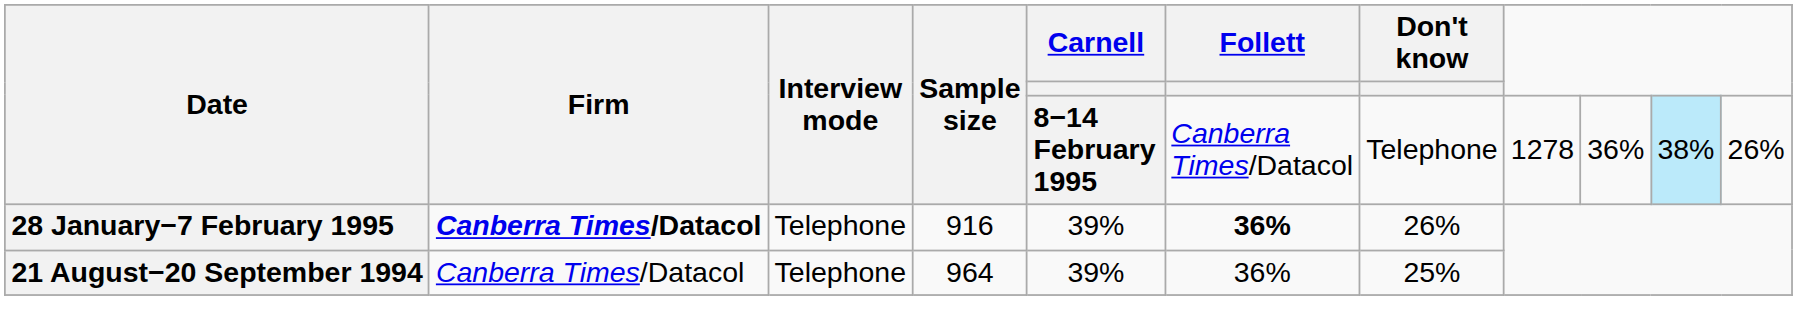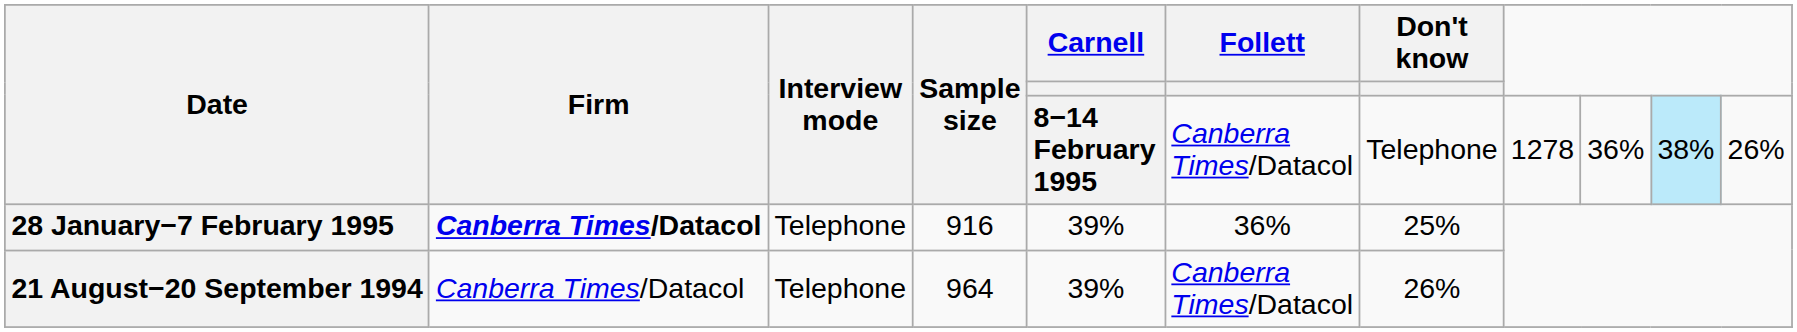(1262, 226) bold -> (1262, 226) normal
(1432, 226) 26% -> (1432, 226) 25%
(1262, 271) 36% -> (1262, 287) Canberra Times/Datacol
(1432, 271) 25% -> (1432, 287) 26%
